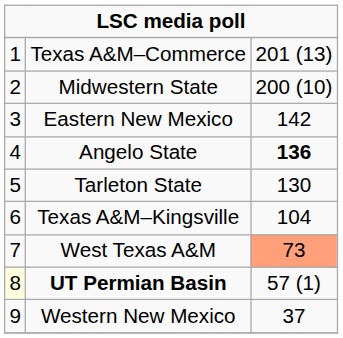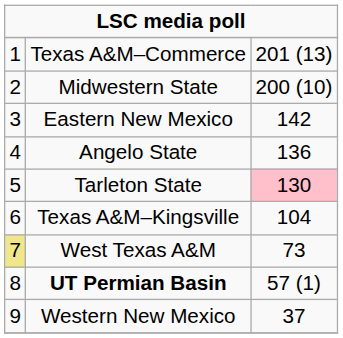(294, 152) bold -> (294, 152) normal
(294, 185) no background -> (294, 185) pink background
(15, 250) no background -> (15, 250) khaki background
(294, 250) lightsalmon background -> (294, 250) no background
(15, 283) lightyellow background -> (15, 283) no background
